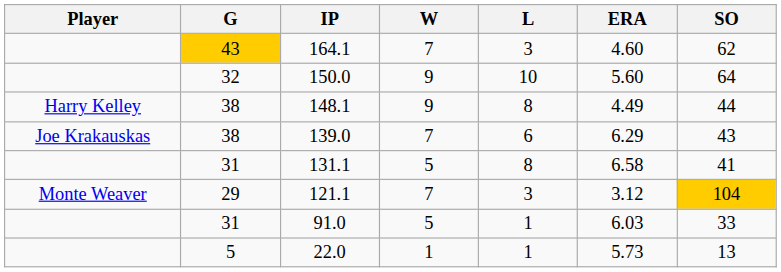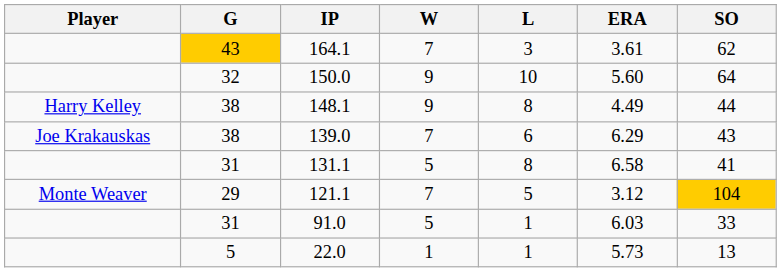(627, 48) 4.60 -> (627, 48) 3.61
(528, 194) 3 -> (528, 194) 5
